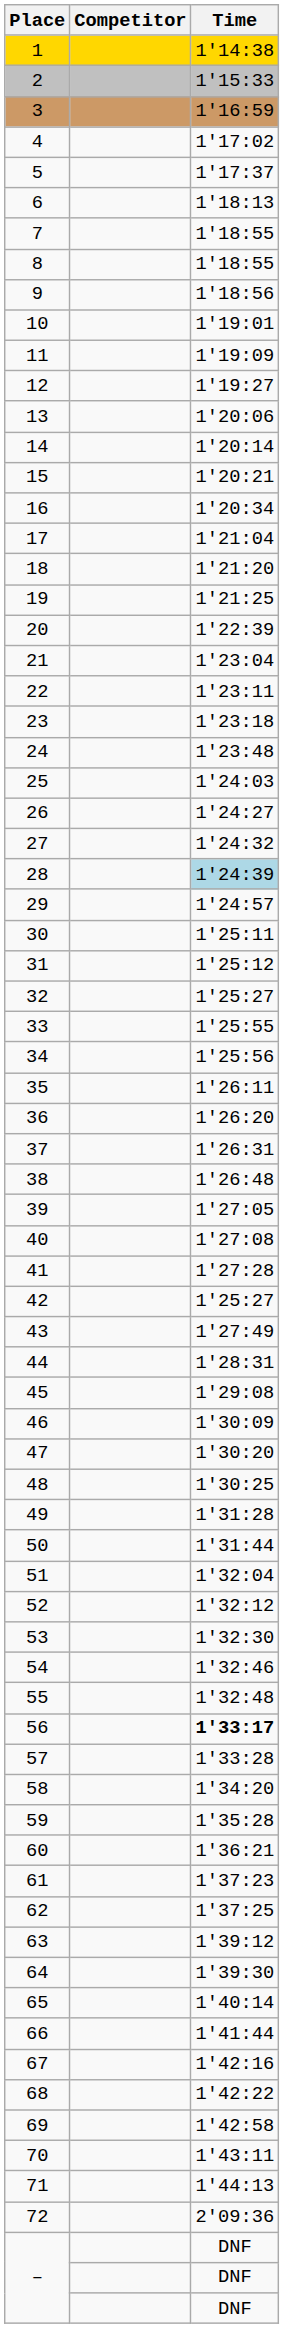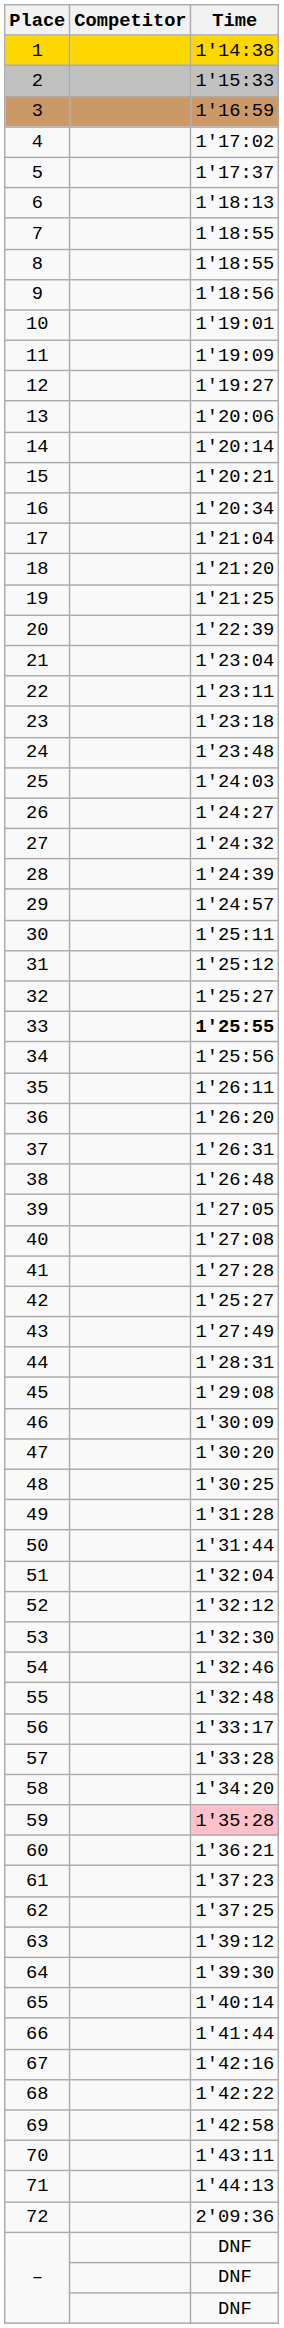(235, 874) lightblue background -> (235, 874) no background
(235, 1027) normal -> (235, 1027) bold
(235, 1729) bold -> (235, 1729) normal
(235, 1820) no background -> (235, 1820) pink background
